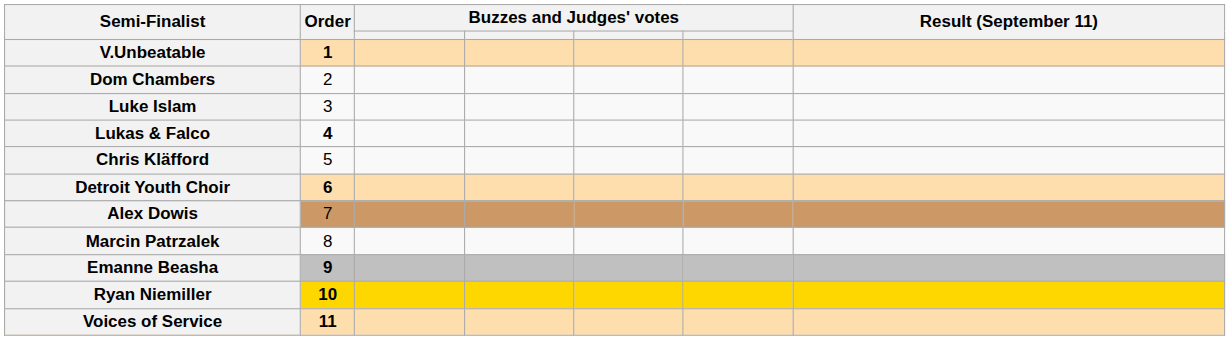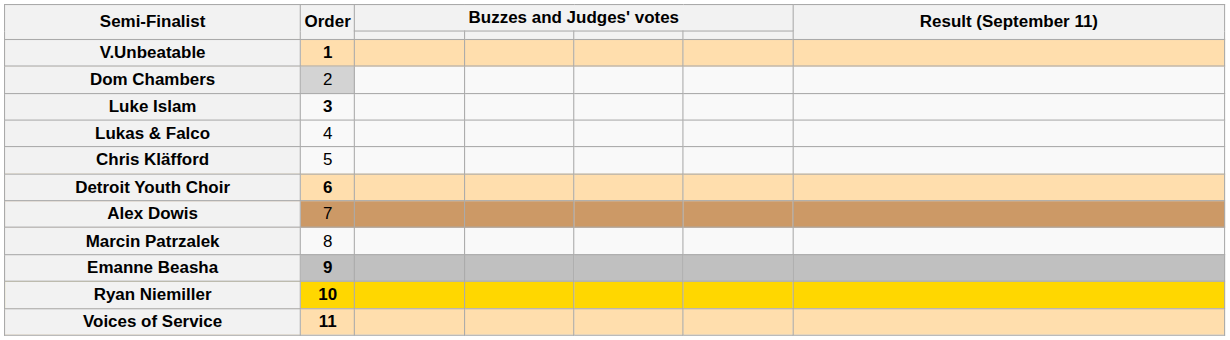(328, 79) no background -> (328, 79) lightgrey background
(328, 106) normal -> (328, 106) bold
(328, 133) bold -> (328, 133) normal
